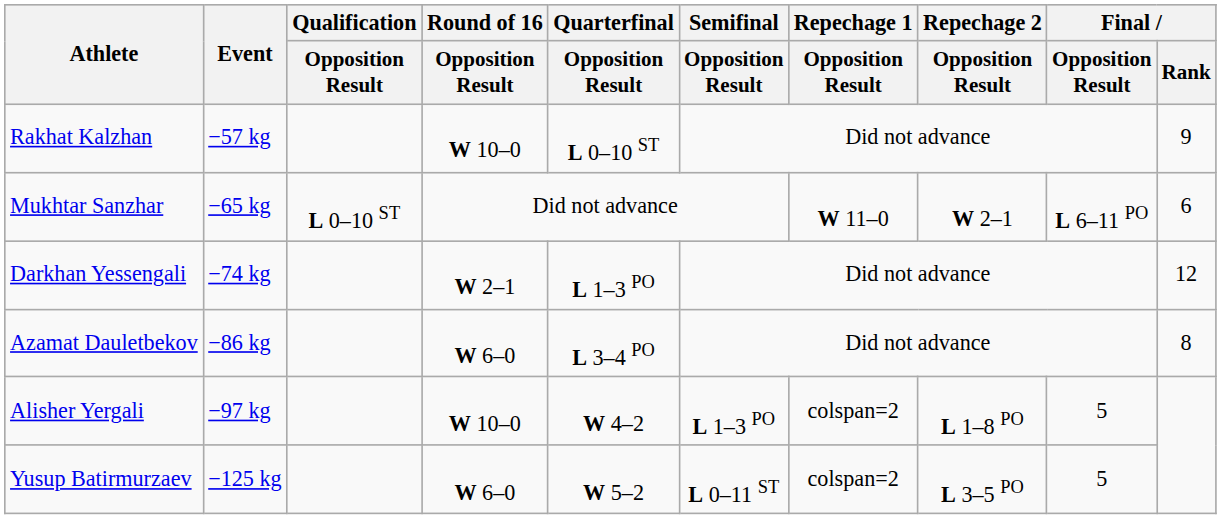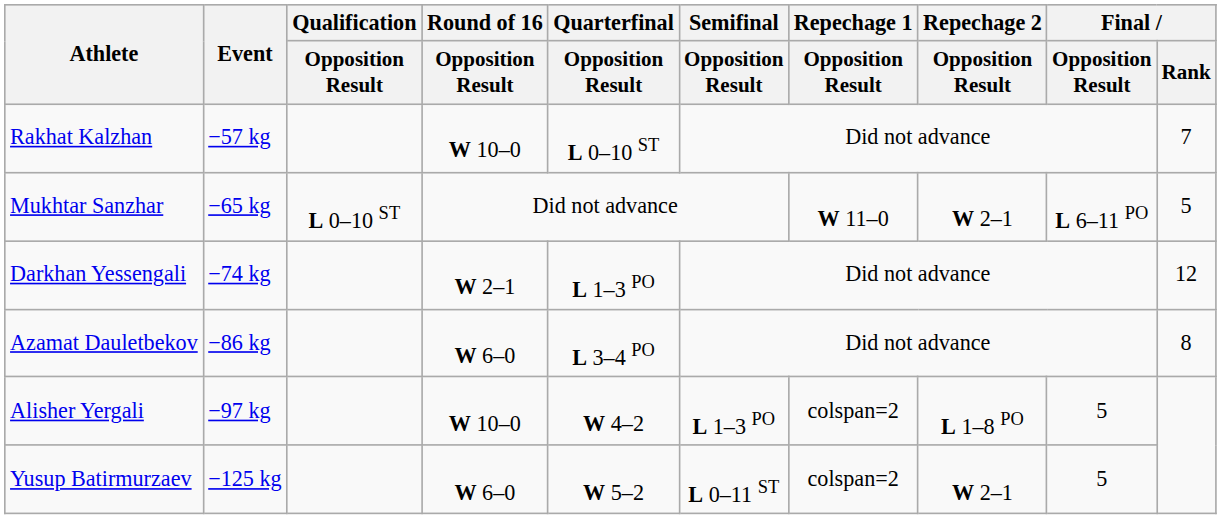(1186, 137) 9 -> (1186, 137) 7
(1186, 205) 6 -> (1186, 205) 5
(982, 492) L 3–5 PO -> (982, 492) W 2–1
